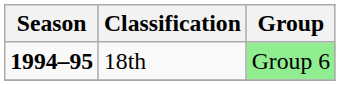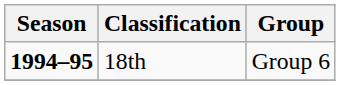(291, 60) lightgreen background -> (291, 60) no background
